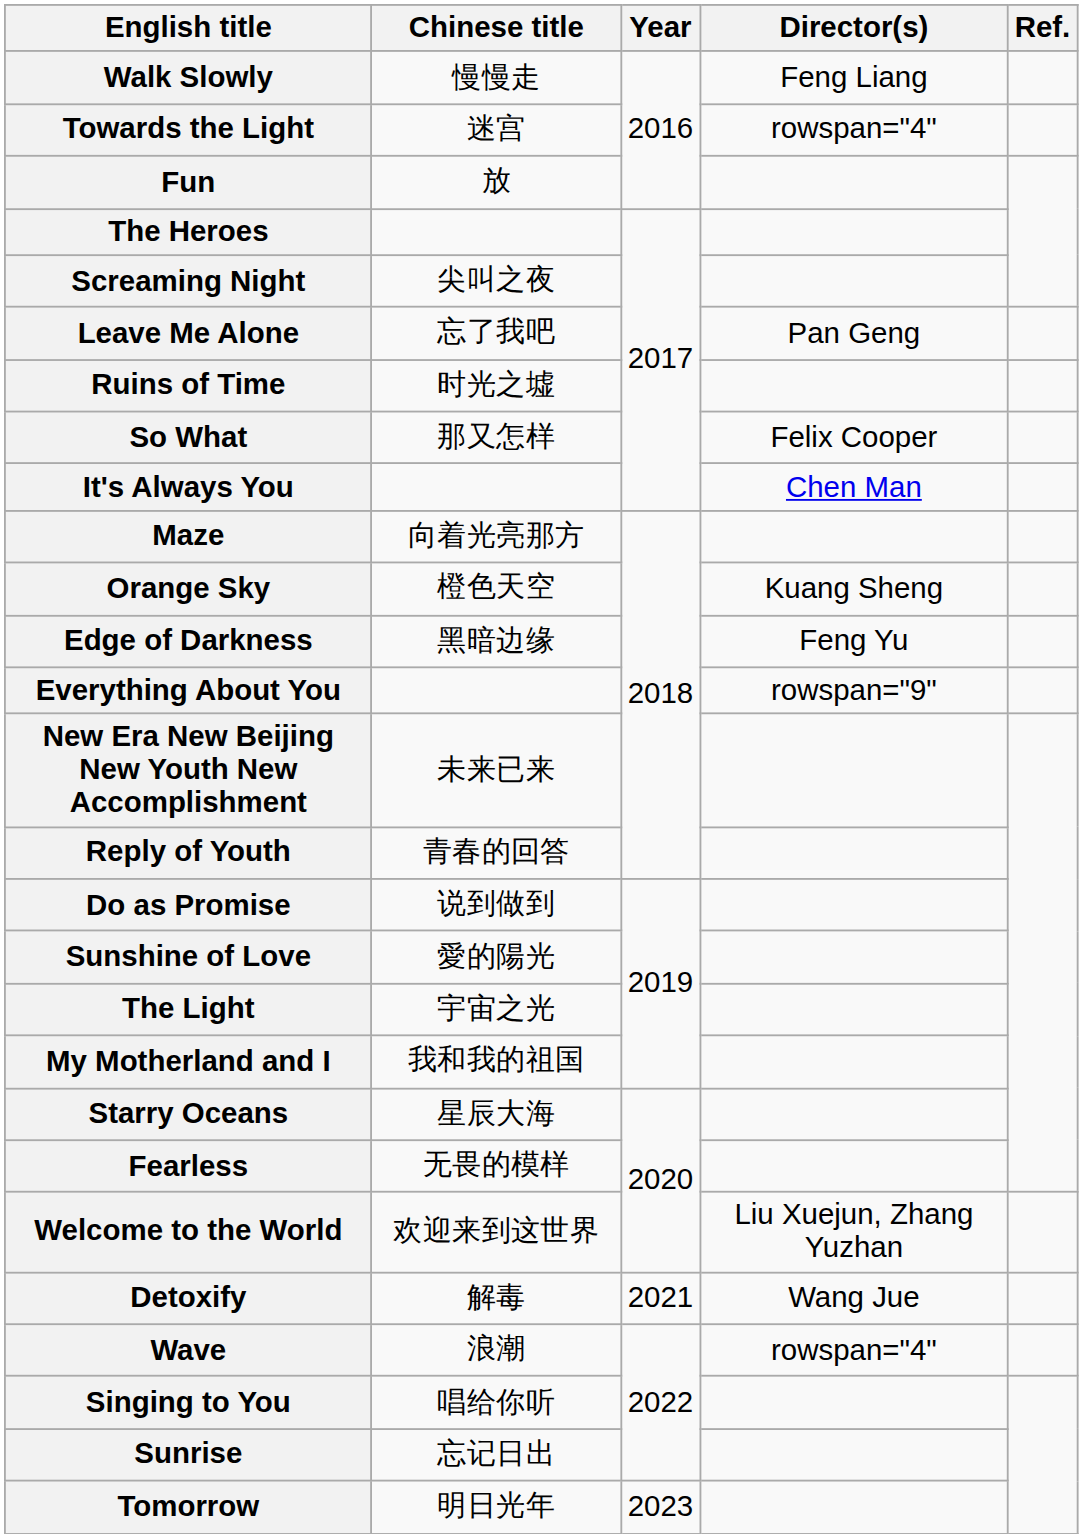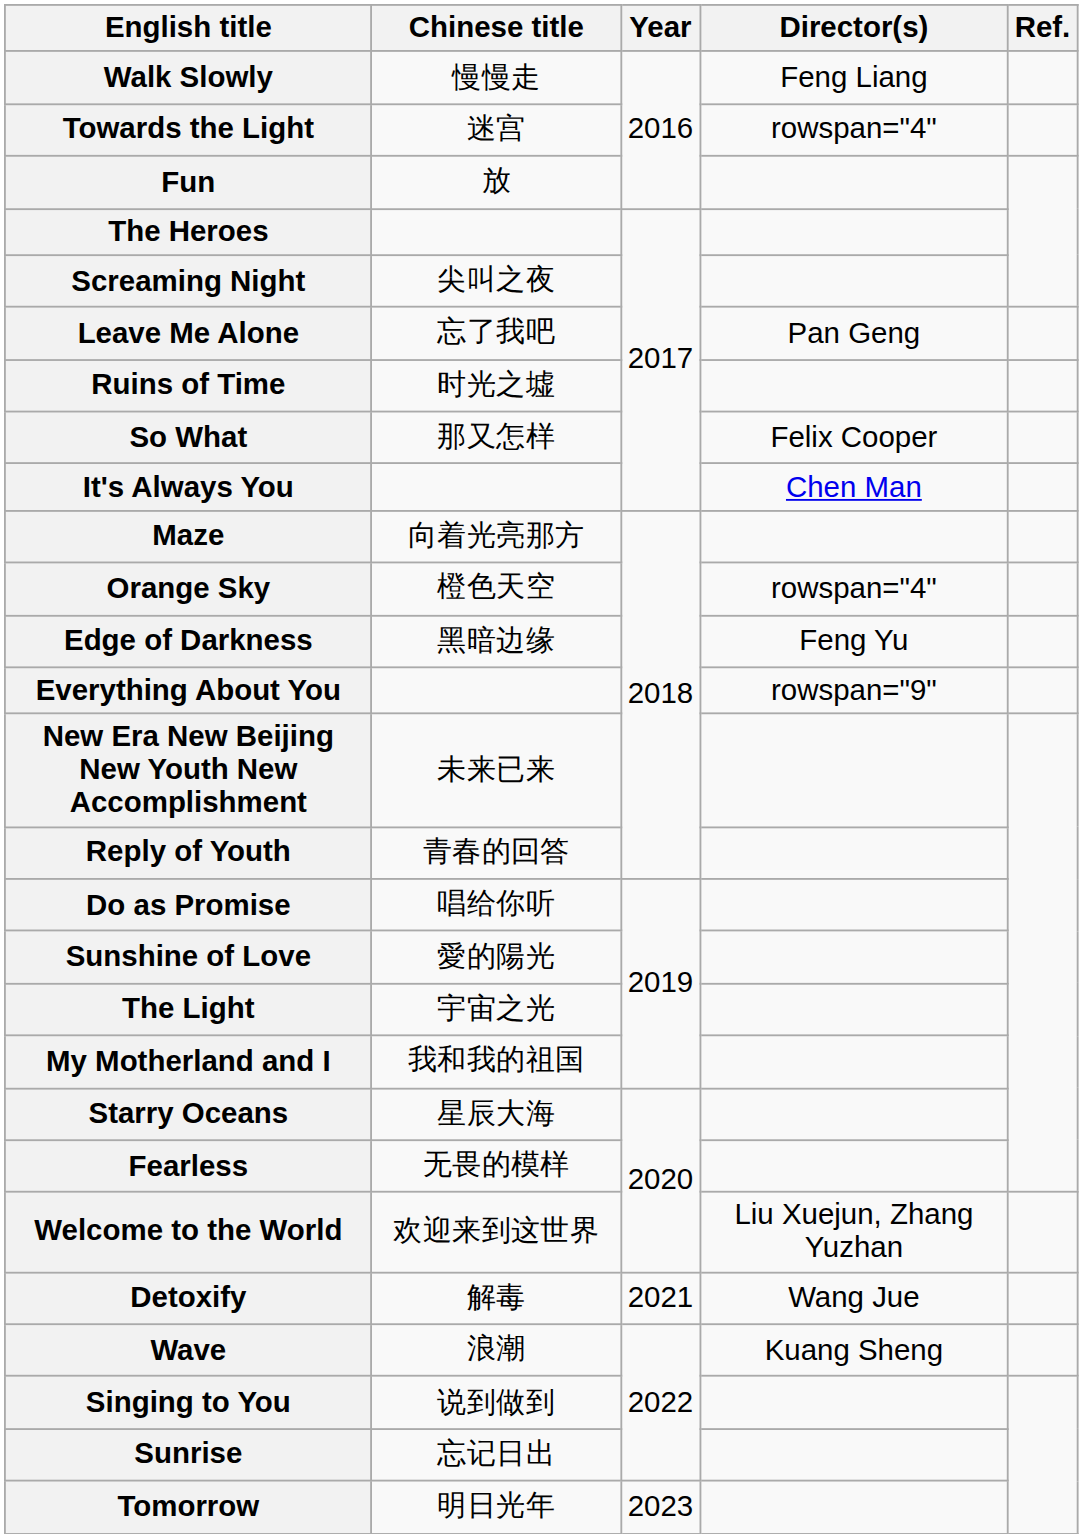(854, 588) Kuang Sheng -> (854, 588) rowspan="4"
(496, 903) 说到做到 -> (496, 903) 唱给你听
(854, 1349) rowspan="4" -> (854, 1349) Kuang Sheng
(496, 1401) 唱给你听 -> (496, 1401) 说到做到
